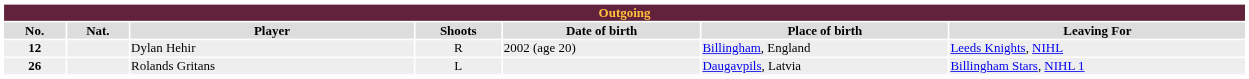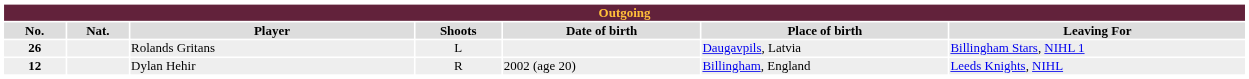rows swapped: (163, 48) <-> (173, 66)
